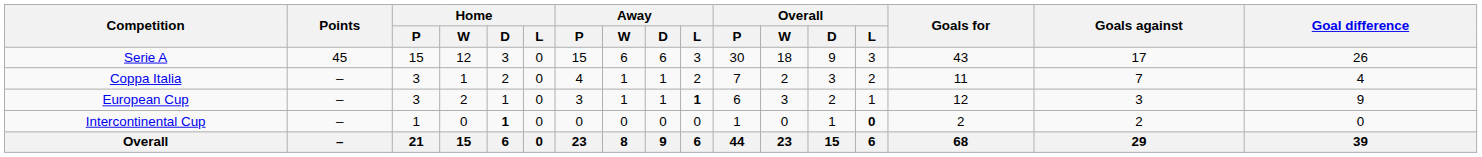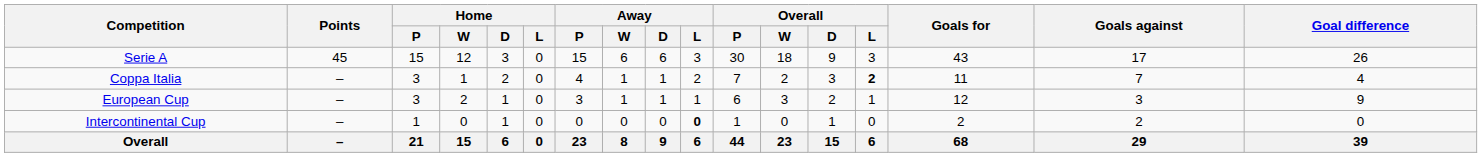(872, 79) normal -> (872, 79) bold
(697, 100) bold -> (697, 100) normal
(505, 121) bold -> (505, 121) normal
(697, 121) normal -> (697, 121) bold
(872, 121) bold -> (872, 121) normal
